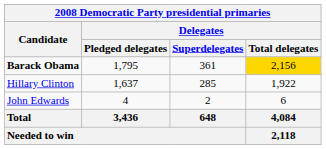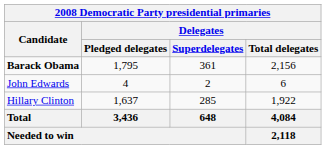(283, 65) gold background -> (283, 65) no background
rows swapped: (40, 83) <-> (38, 100)
